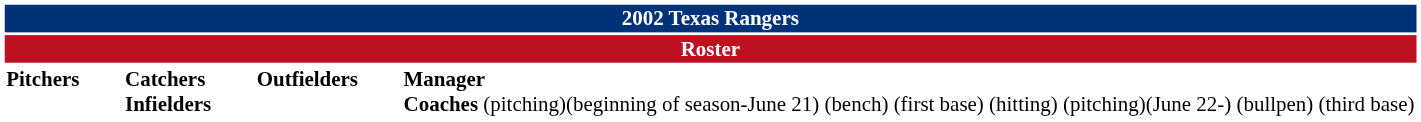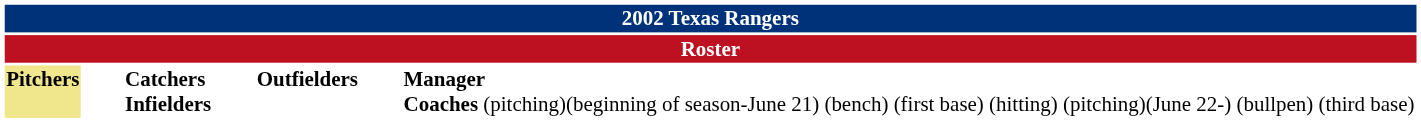(43, 79) no background -> (43, 79) khaki background
